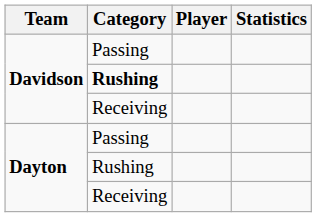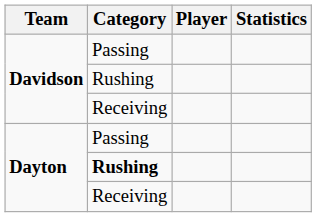(125, 78) bold -> (123, 78) normal
(123, 166) normal -> (125, 166) bold
